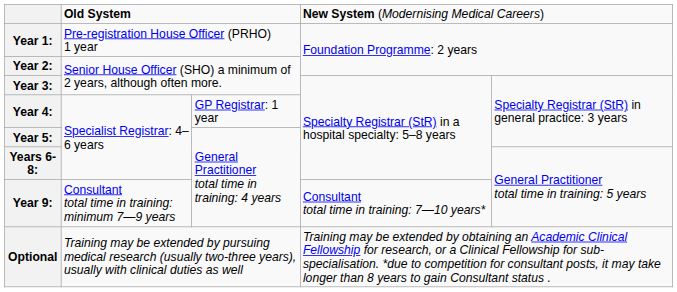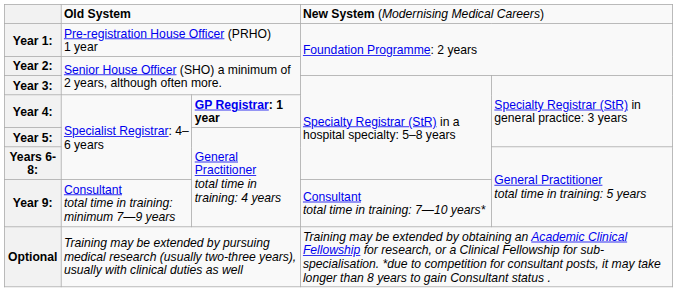(236, 112) normal -> (239, 112) bold
